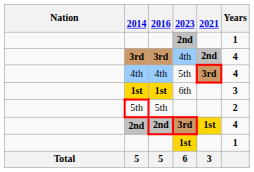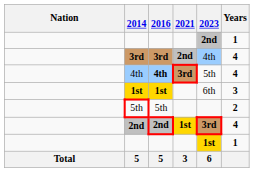columns swapped: (209, 24) <-> (185, 24)
(161, 74) normal -> (160, 74) bold
